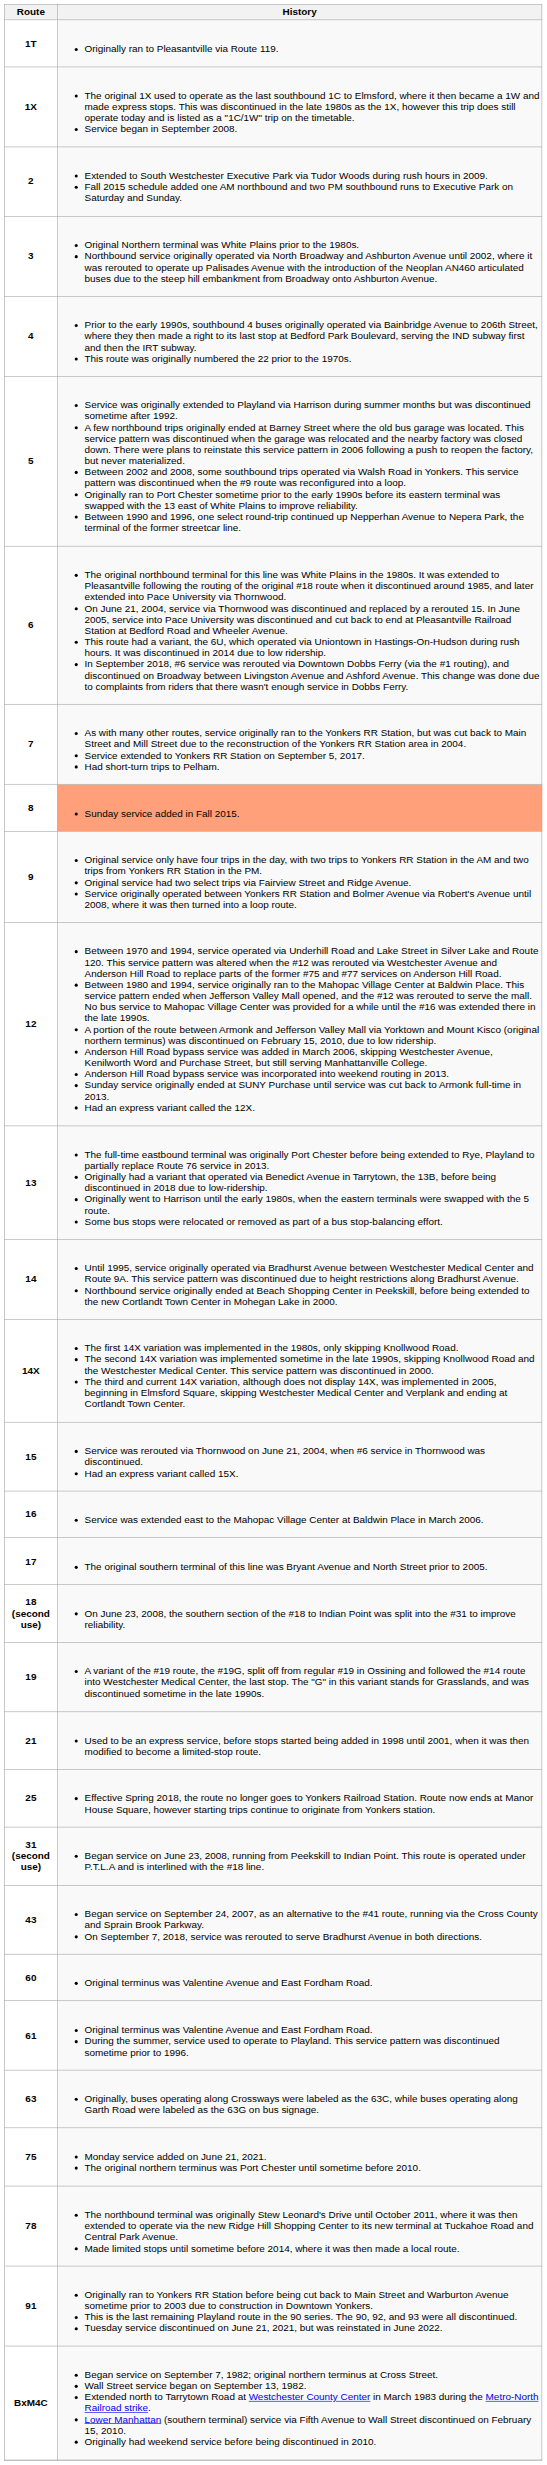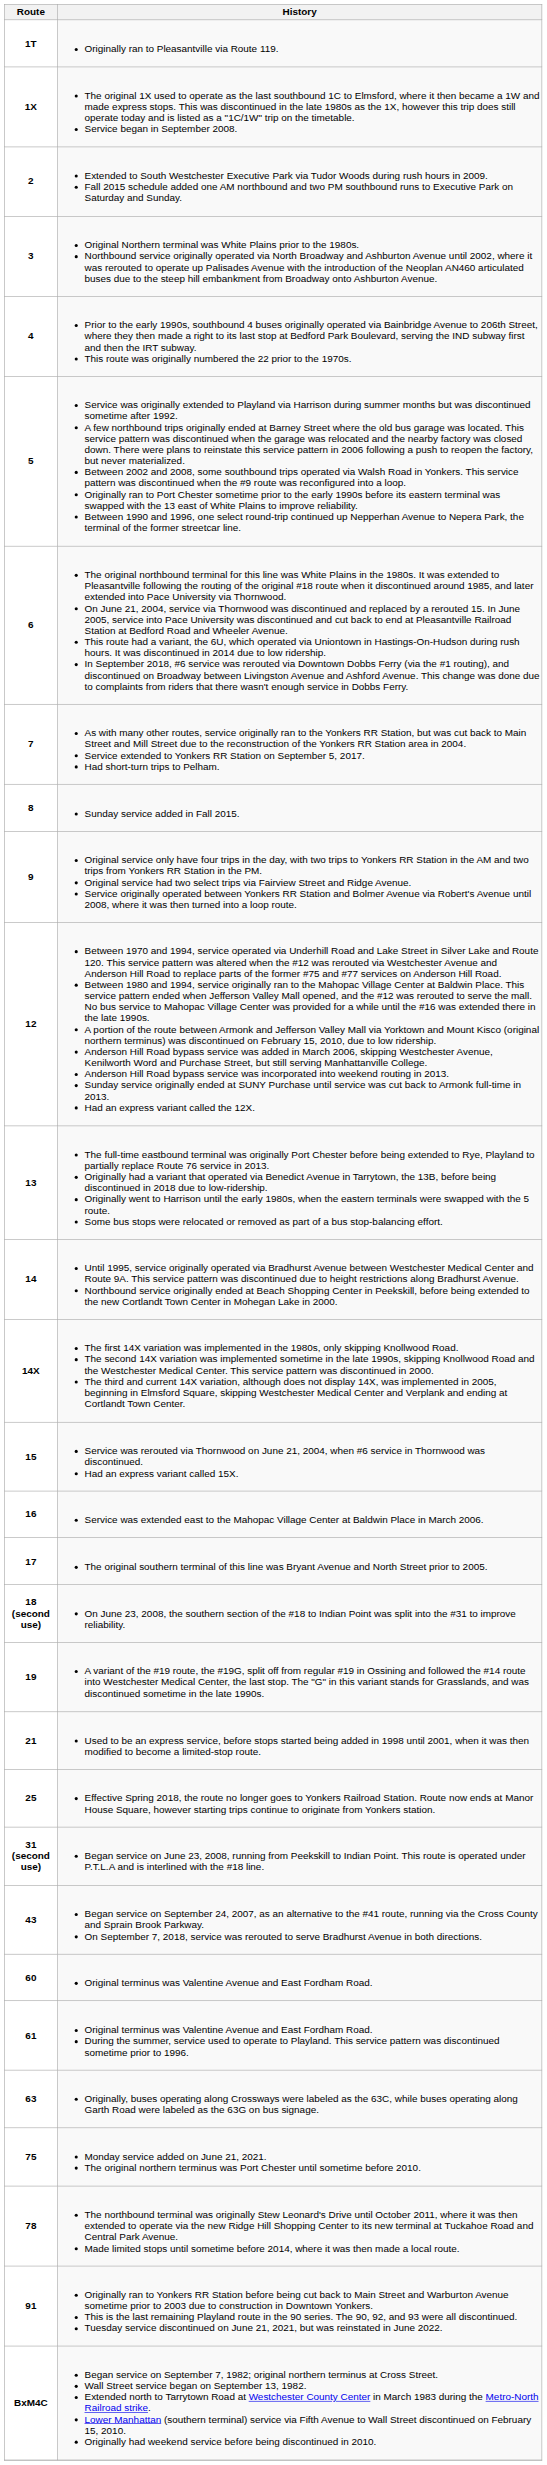(300, 813) lightsalmon background -> (300, 813) no background
